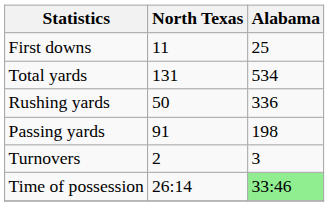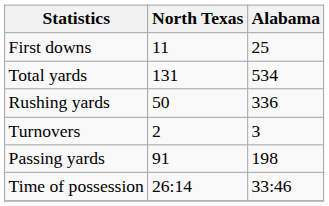rows swapped: (57, 130) <-> (44, 158)
(272, 186) lightgreen background -> (272, 186) no background
